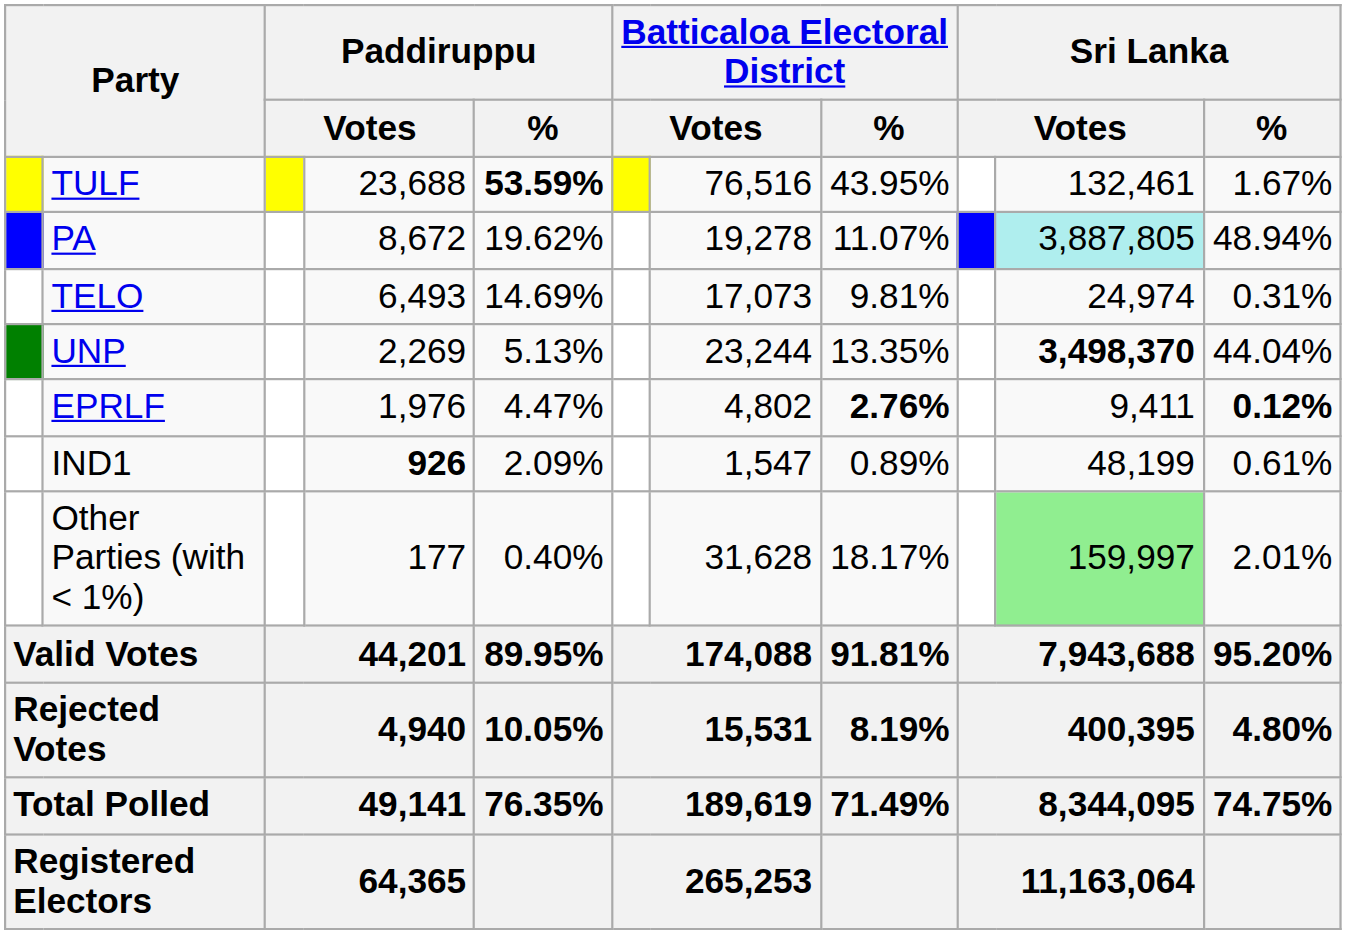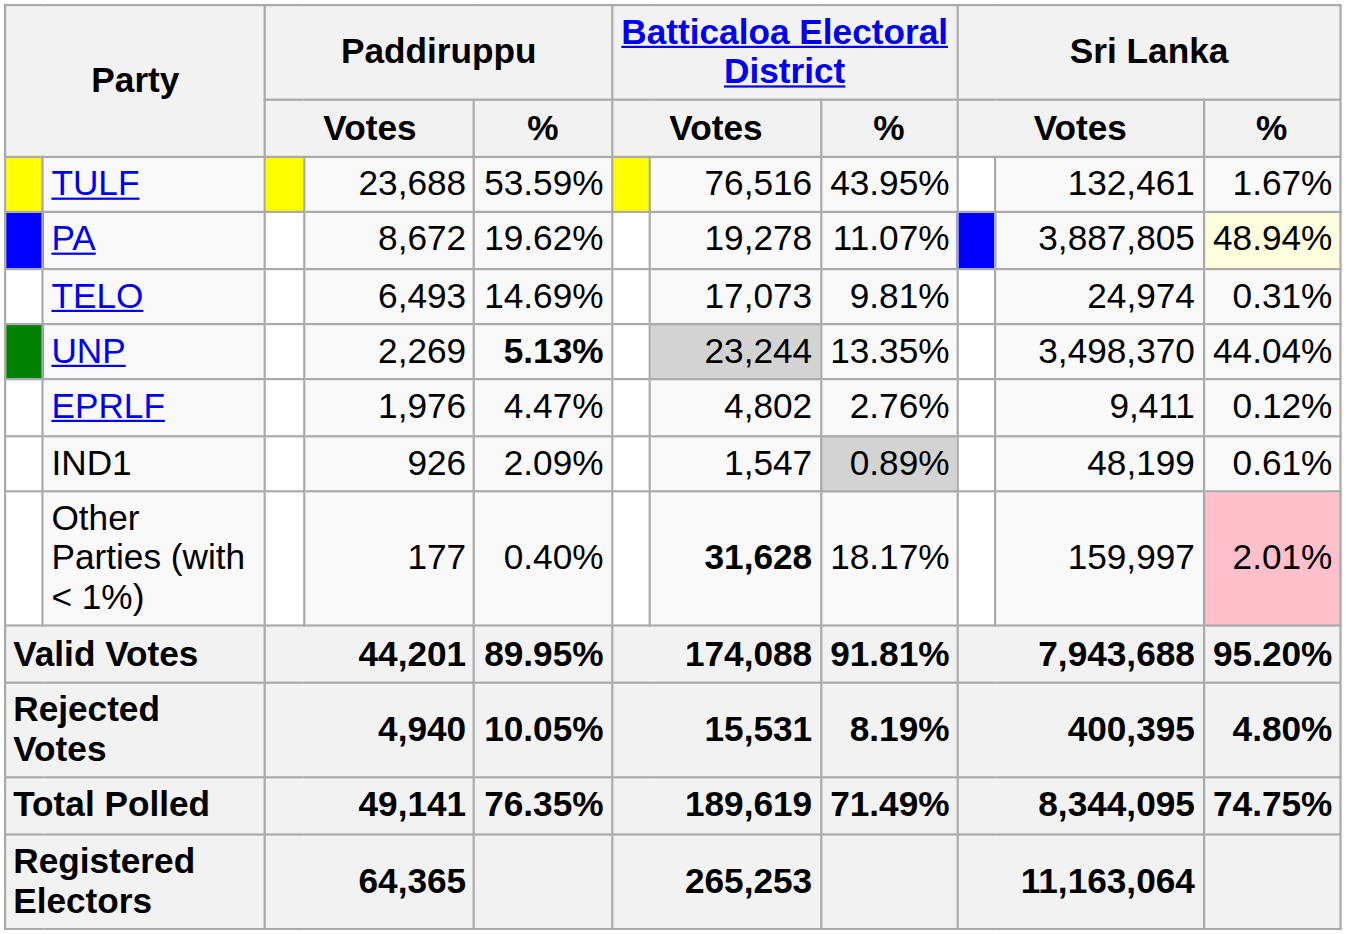(544, 183) bold -> (544, 183) normal
(1117, 239) paleturquoise background -> (1117, 239) no background
(1273, 239) no background -> (1273, 239) lightyellow background
(554, 351) normal -> (554, 351) bold
(758, 351) no background -> (758, 351) lightgrey background
(1117, 351) bold -> (1117, 351) normal
(900, 406) bold -> (900, 406) normal
(1282, 406) bold -> (1282, 406) normal
(437, 462) bold -> (437, 462) normal
(900, 462) no background -> (900, 462) lightgrey background
(758, 558) normal -> (758, 558) bold
(1131, 558) lightgreen background -> (1131, 558) no background
(1282, 558) no background -> (1282, 558) pink background
